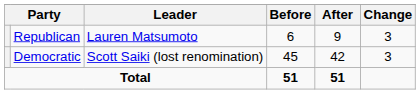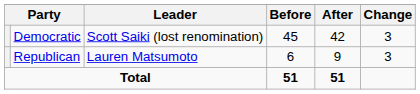rows swapped: (47, 57) <-> (47, 36)
